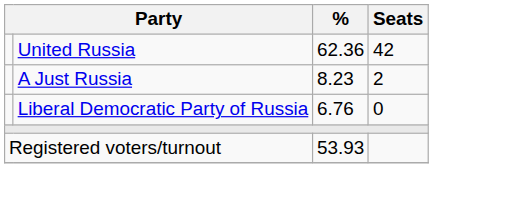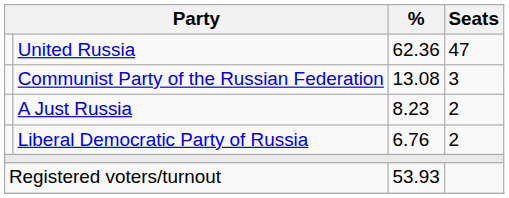(383, 49) 42 -> (459, 49) 47
+ row: (201, 79)
(378, 109) 0 -> (454, 139) 2
